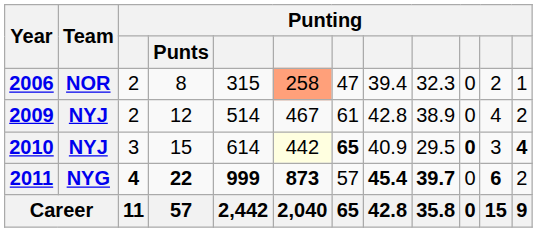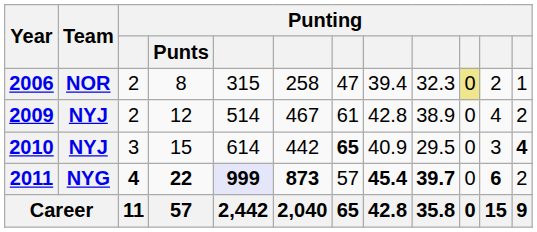(302, 83) lightsalmon background -> (302, 83) no background
(470, 83) no background -> (470, 83) khaki background
(302, 147) lightyellow background -> (302, 147) no background
(470, 147) bold -> (470, 147) normal
(243, 178) no background -> (243, 178) lavender background
